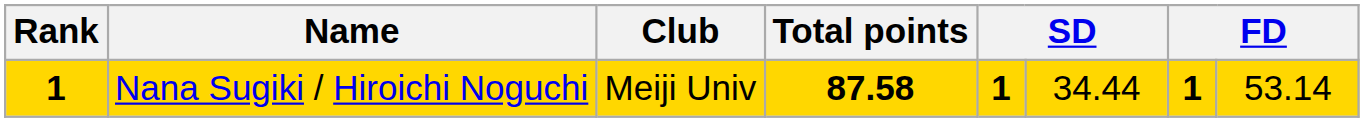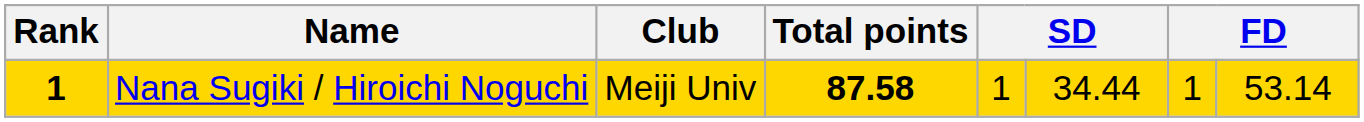(1001, 87) bold -> (1001, 87) normal
(1192, 87) bold -> (1192, 87) normal
